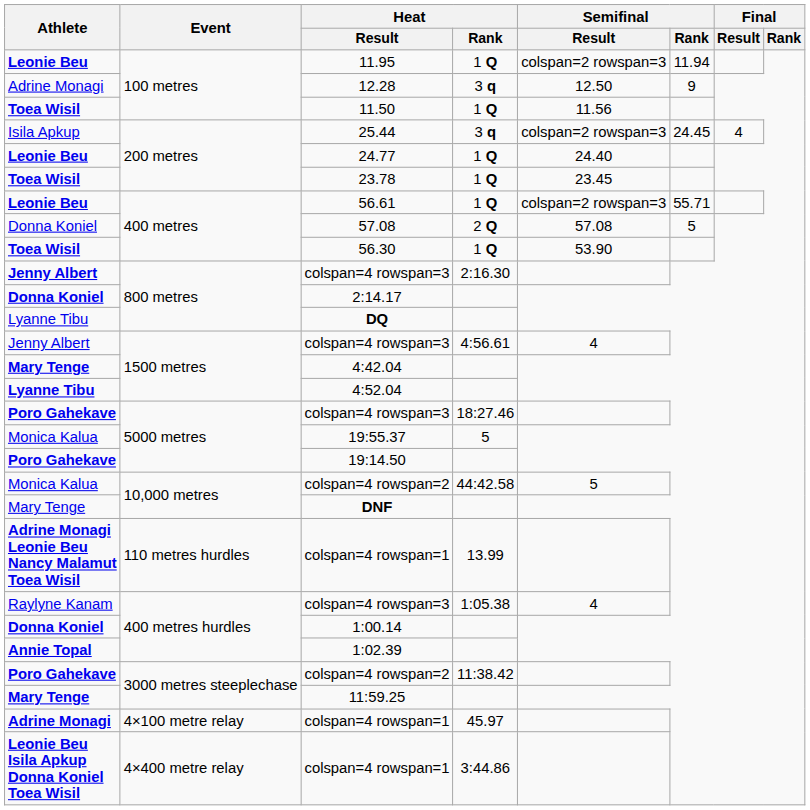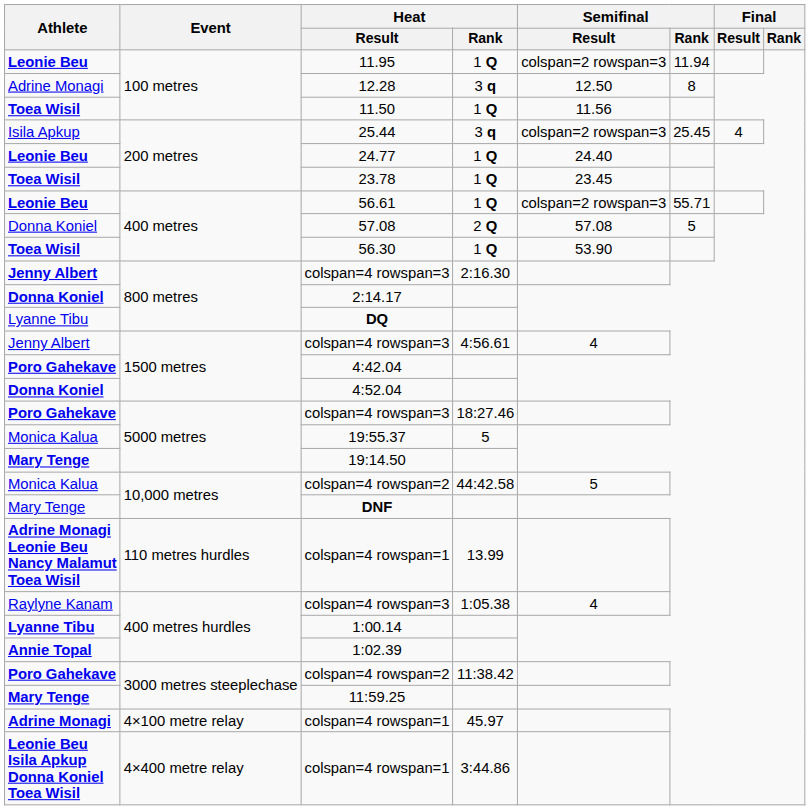(692, 86) 9 -> (692, 86) 8
(692, 132) 24.45 -> (692, 132) 25.45
(49, 367) Mary Tenge -> (62, 367) Poro Gahekave
(51, 390) Lyanne Tibu -> (56, 390) Donna Koniel
(62, 461) Poro Gahekave -> (49, 461) Mary Tenge
(56, 627) Donna Koniel -> (51, 627) Lyanne Tibu
